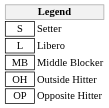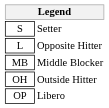(51, 45) Libero -> (69, 45) Opposite Hitter
(69, 96) Opposite Hitter -> (51, 96) Libero
